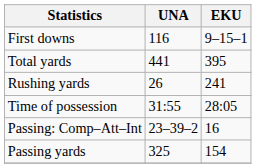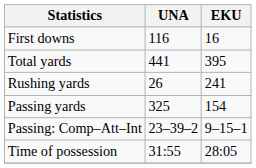(226, 38) 9–15–1 -> (212, 38) 16
rows swapped: (47, 151) <-> (62, 106)
(212, 128) 16 -> (226, 128) 9–15–1
